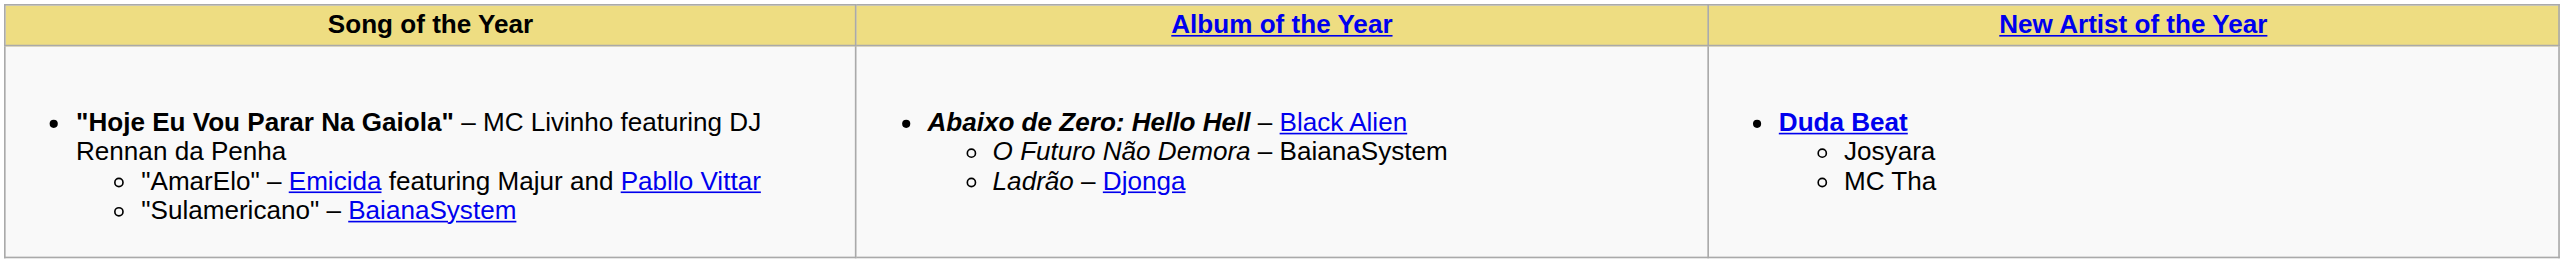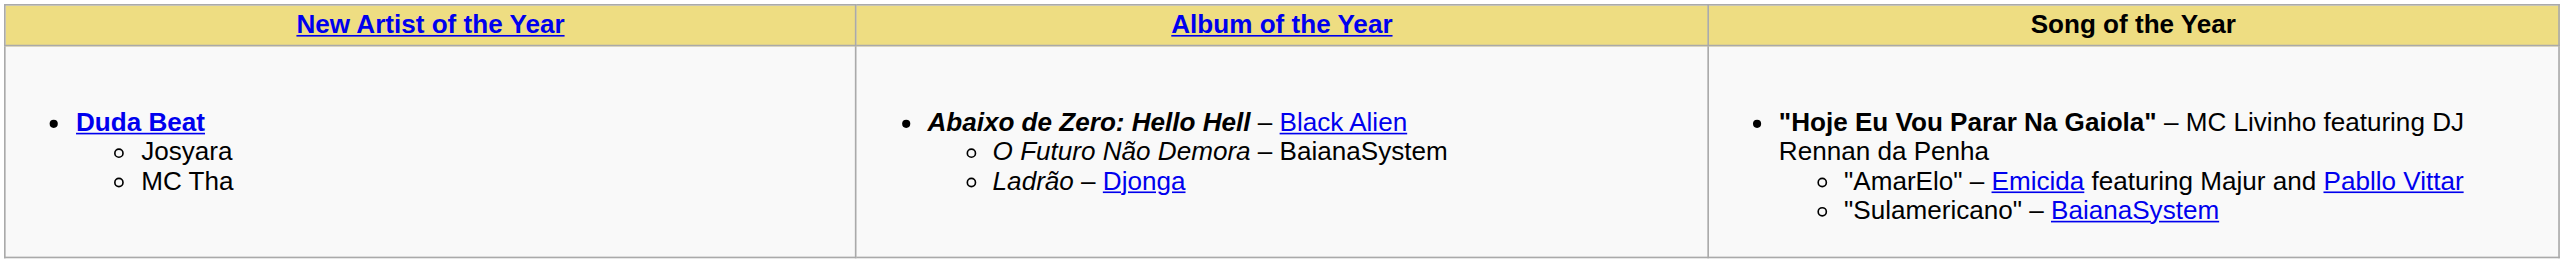columns swapped: (431, 25) <-> (2133, 25)
